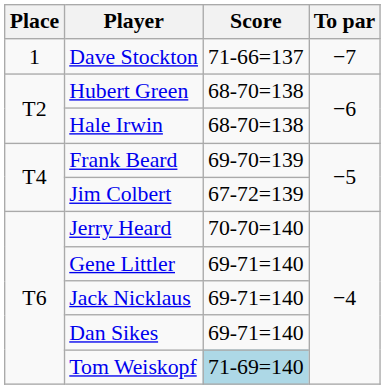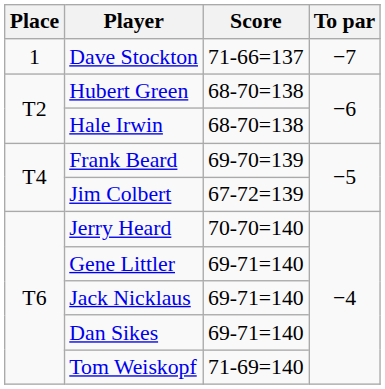(256, 366) lightblue background -> (256, 366) no background
